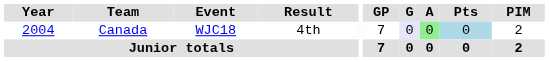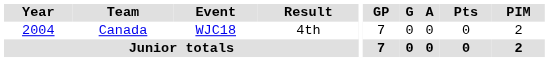(409, 31) lavender background -> (409, 31) no background
(430, 31) lightgreen background -> (430, 31) no background
(466, 31) lightblue background -> (466, 31) no background
